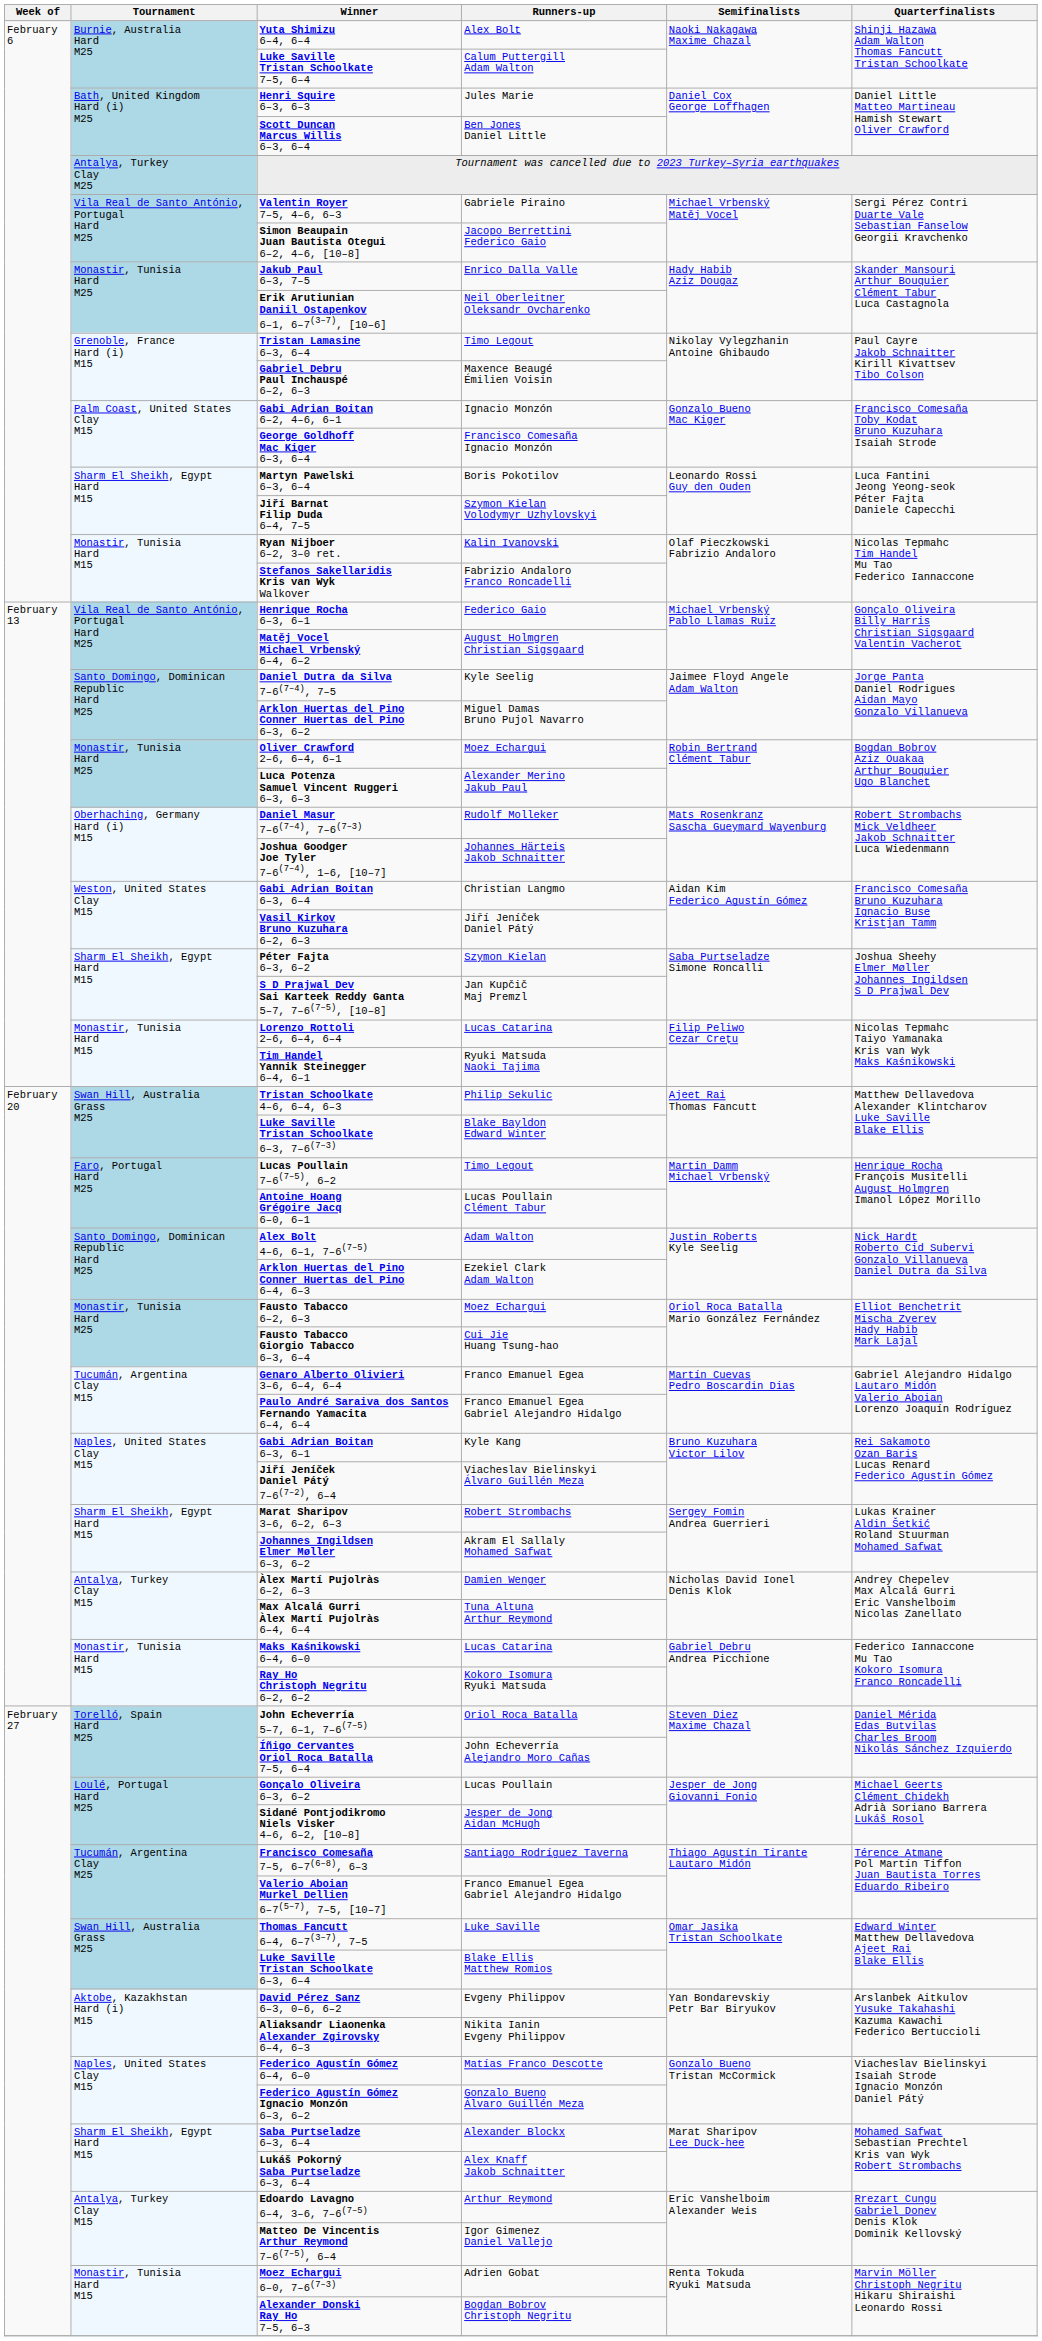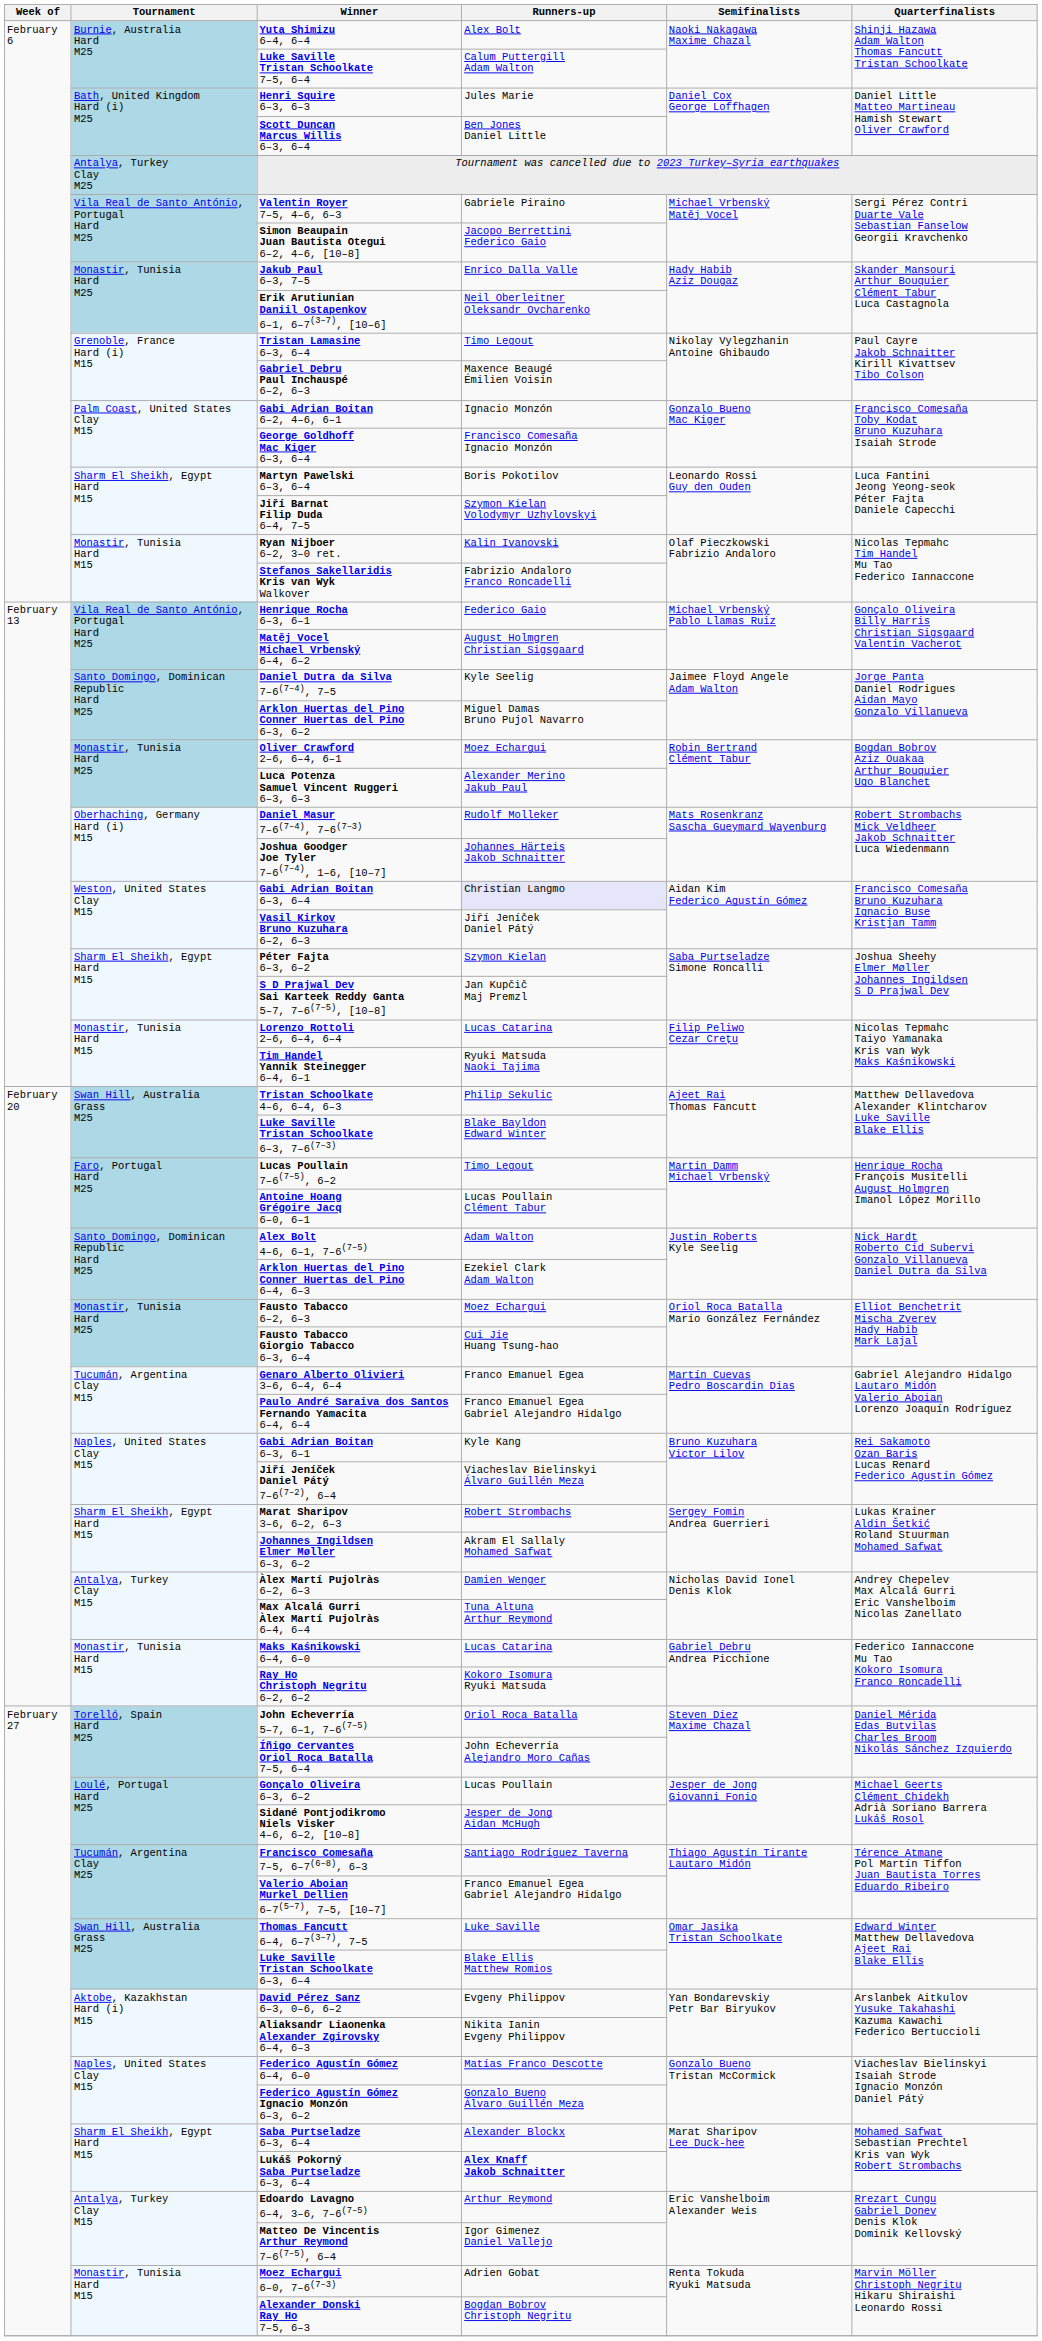(515, 890) no background -> (515, 890) lavender background
(515, 2166) normal -> (515, 2166) bold
